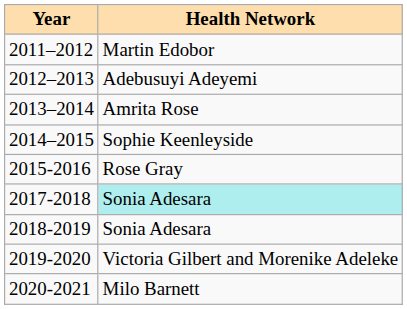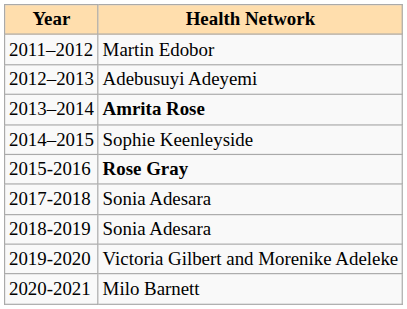(151, 109) normal -> (154, 109) bold
(143, 169) normal -> (145, 169) bold
(157, 199) paleturquoise background -> (157, 199) no background
